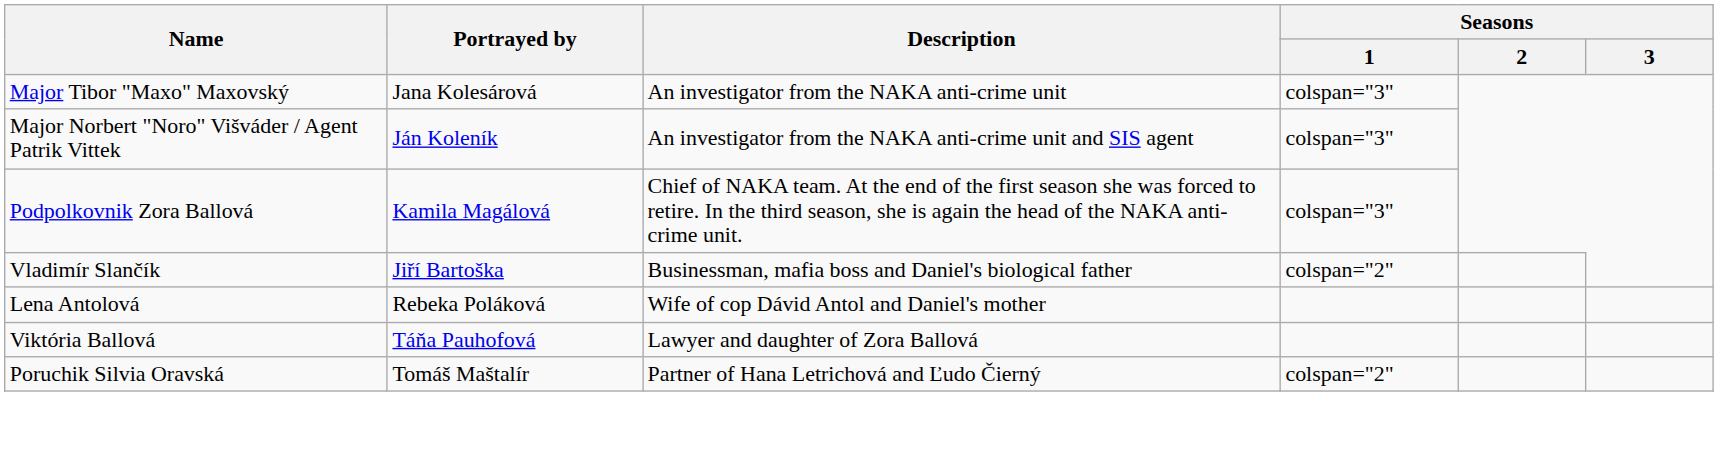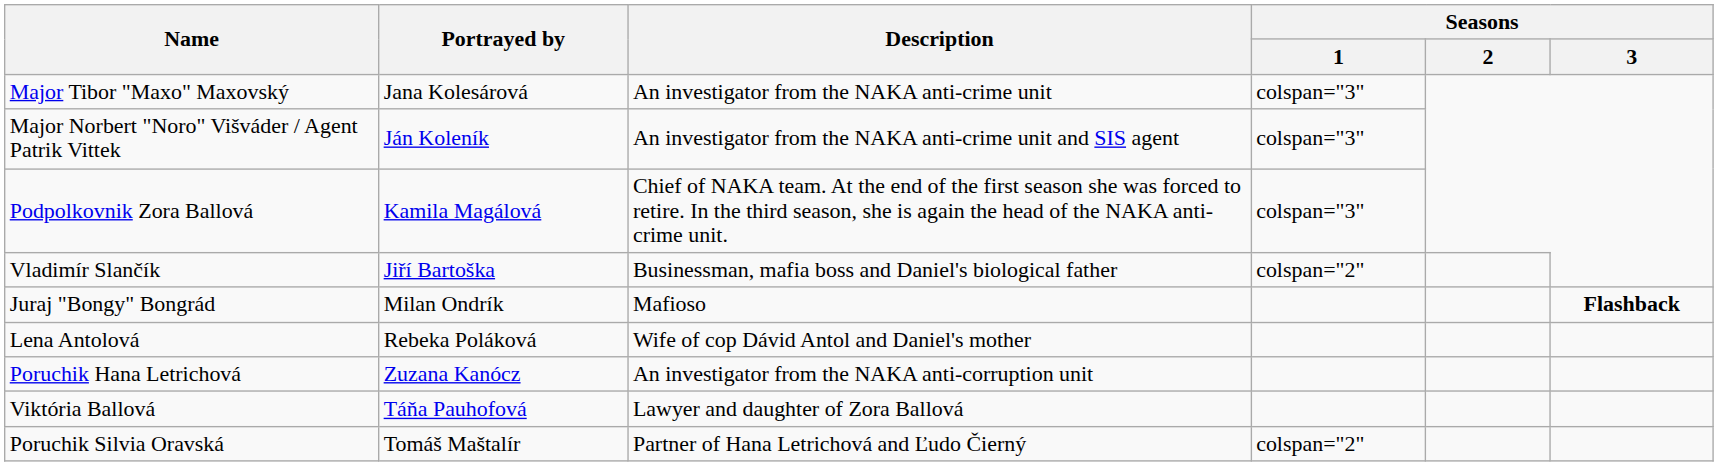+ row: (112, 304)
+ row: (125, 373)
